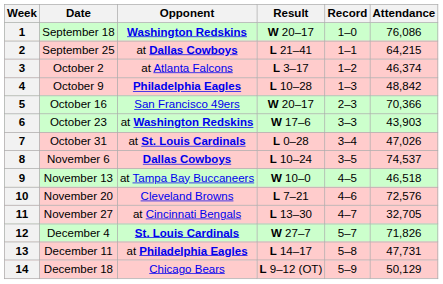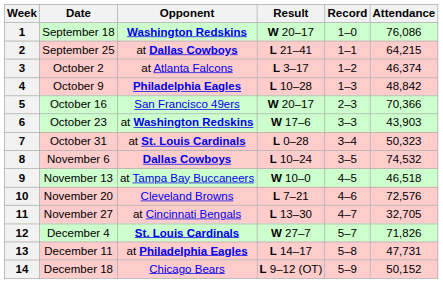(404, 141) 47,026 -> (404, 141) 50,323
(404, 159) 74,537 -> (404, 159) 74,532
(404, 269) 50,129 -> (404, 269) 50,152
